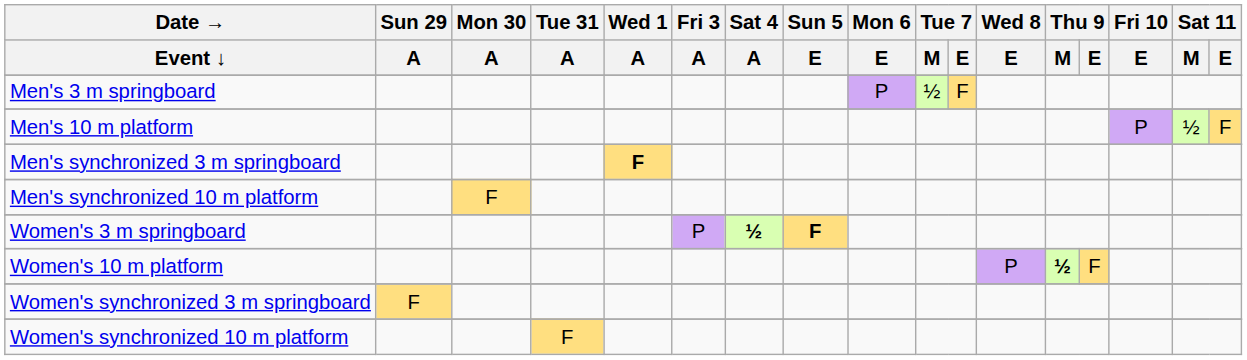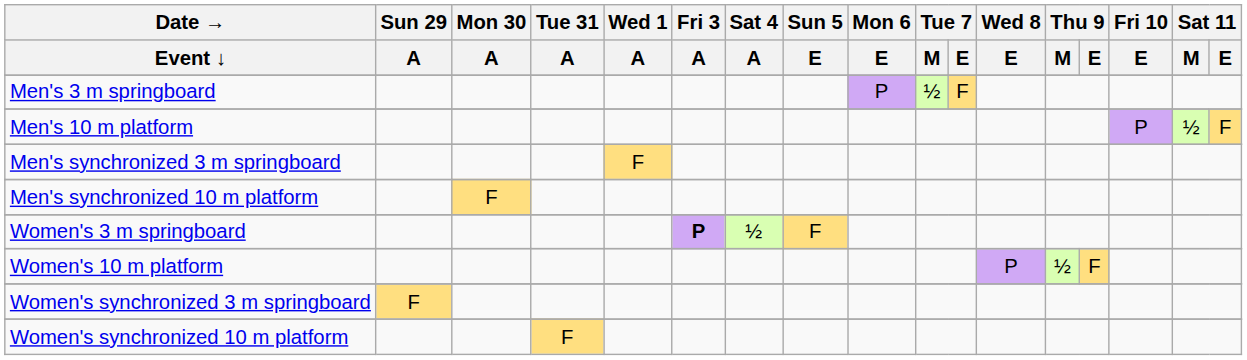(638, 162) bold -> (638, 162) normal
(699, 232) normal -> (699, 232) bold
(754, 232) bold -> (754, 232) normal
(815, 232) bold -> (815, 232) normal
(1063, 266) bold -> (1063, 266) normal
